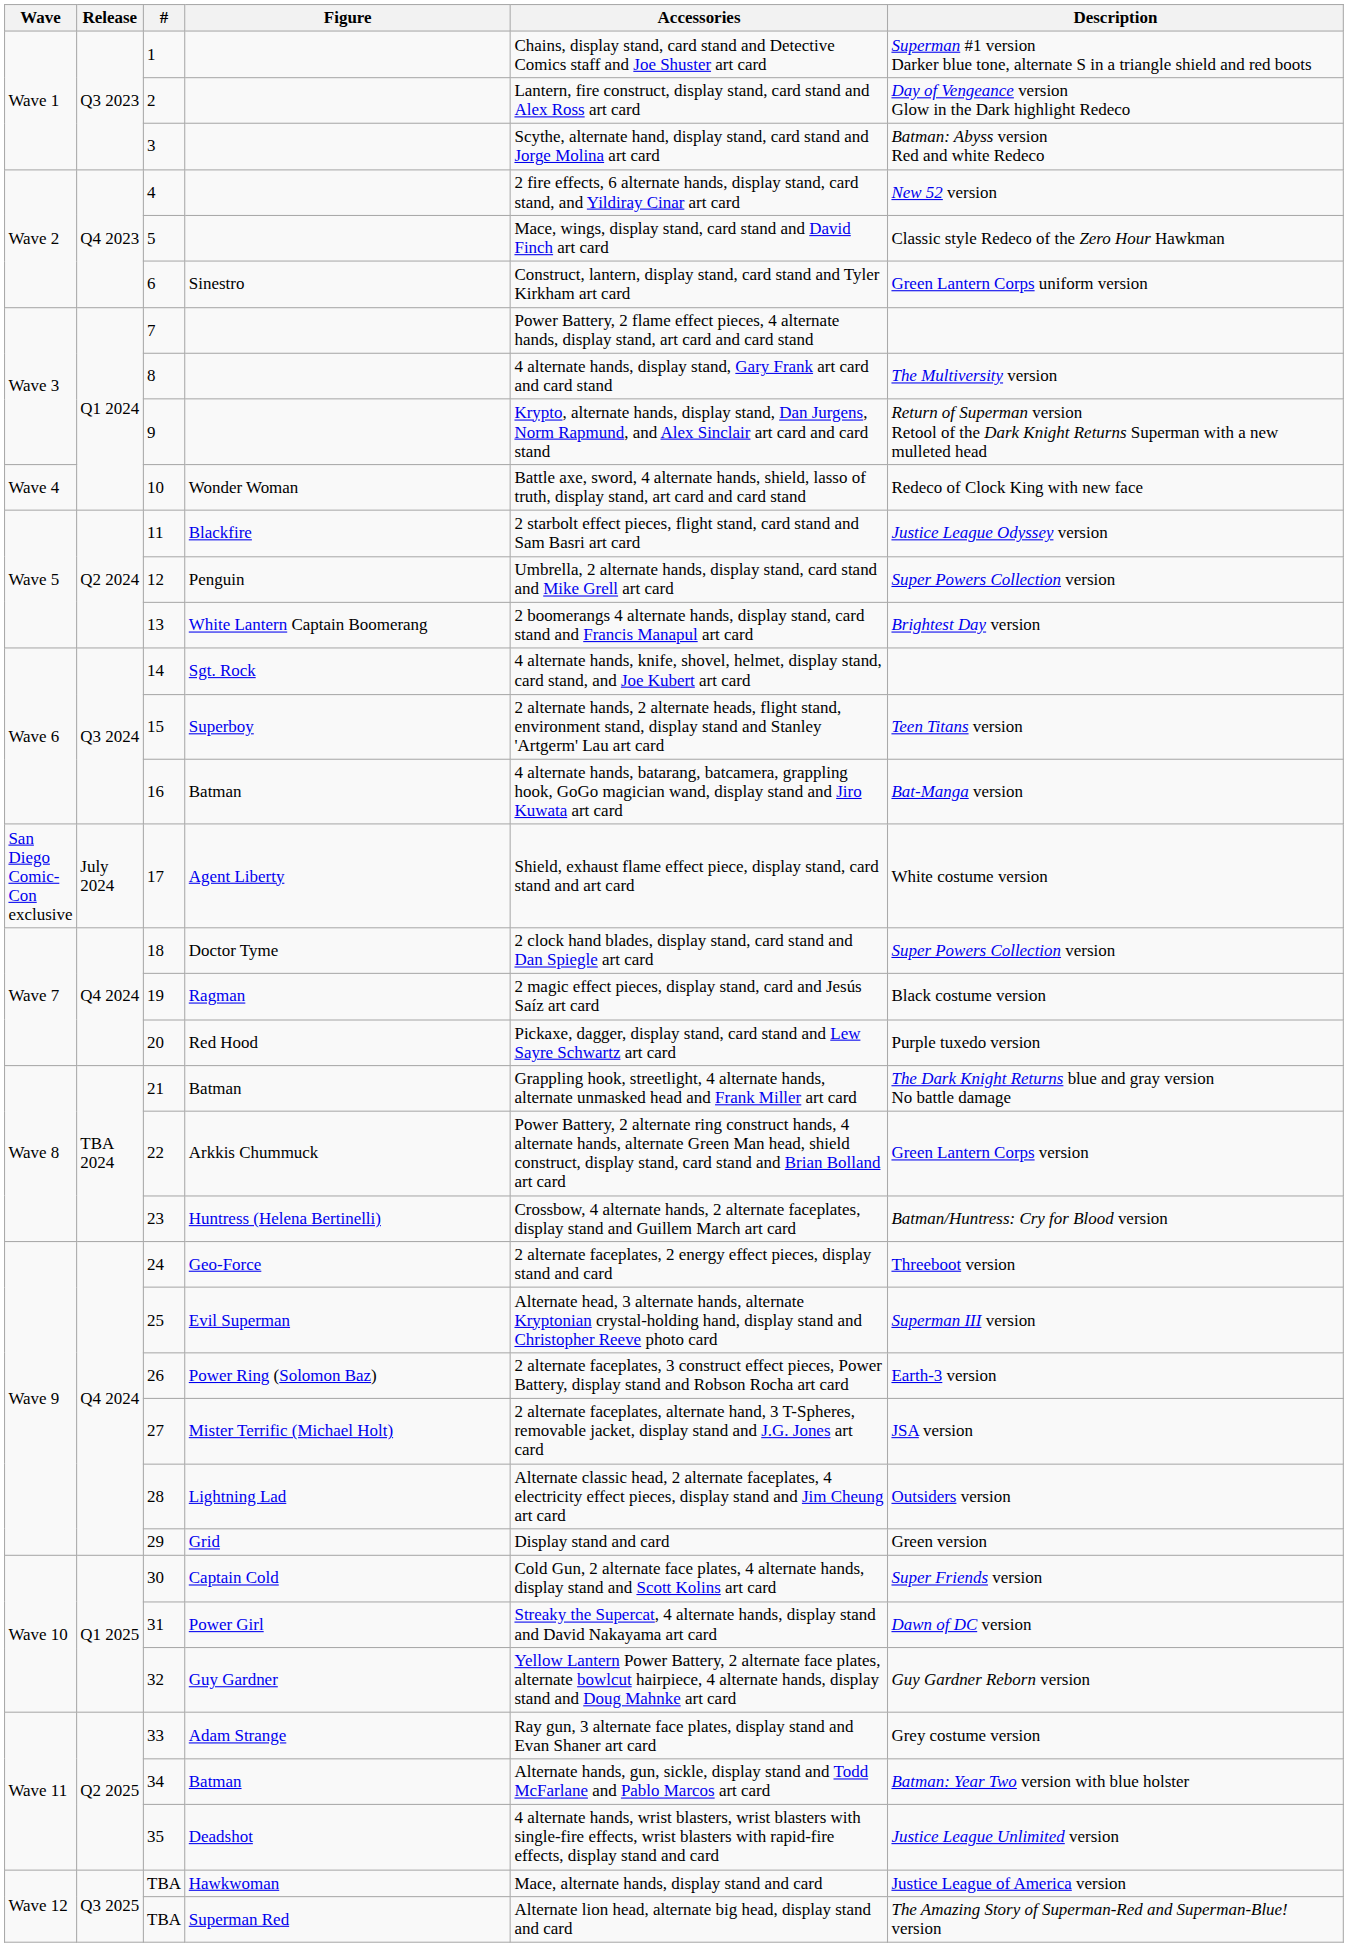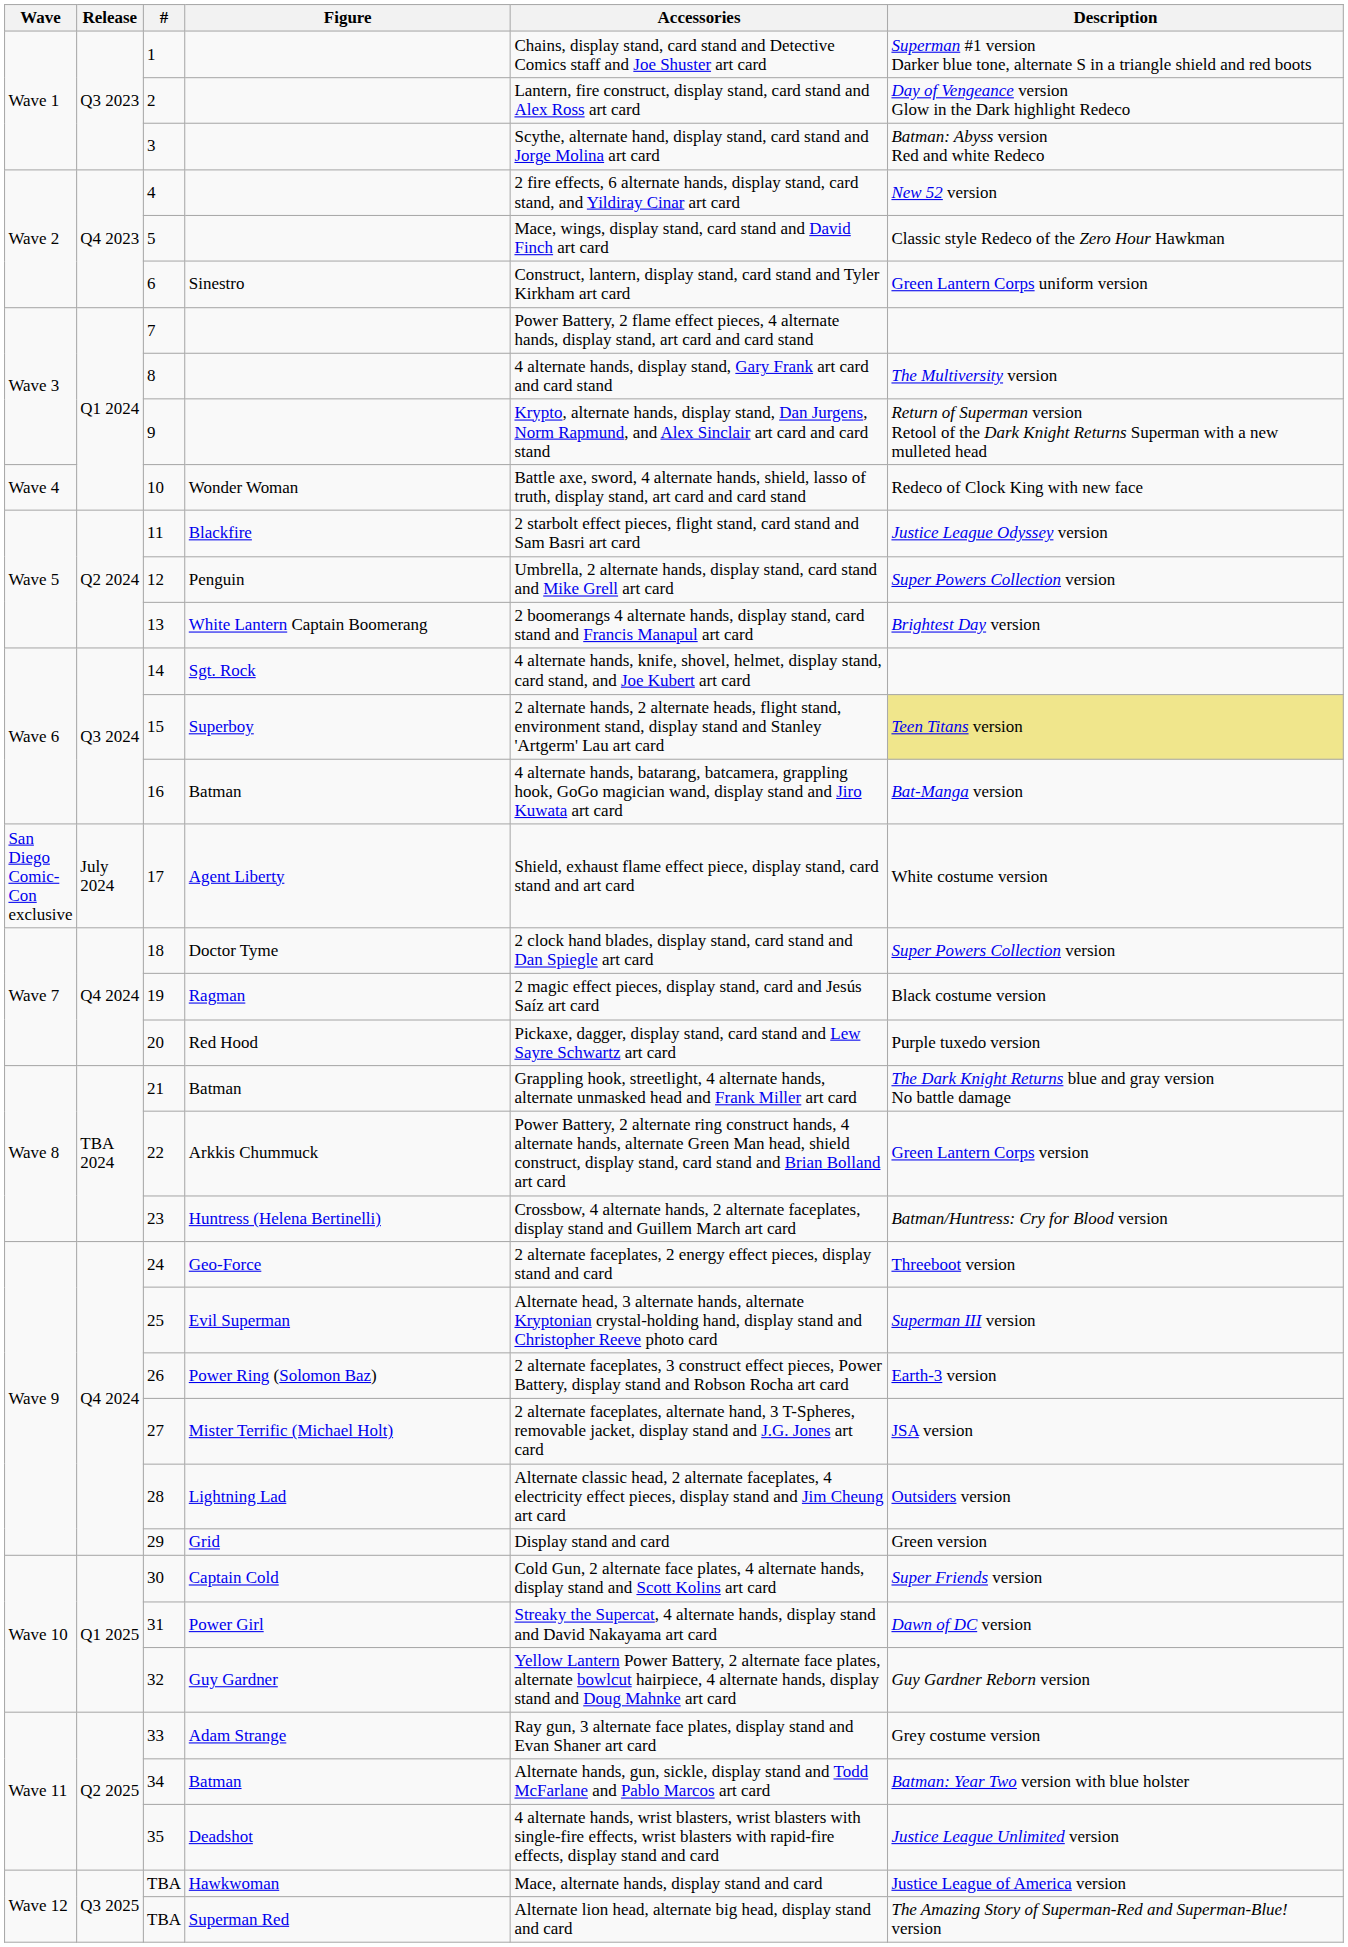(957, 726) no background -> (957, 726) khaki background
